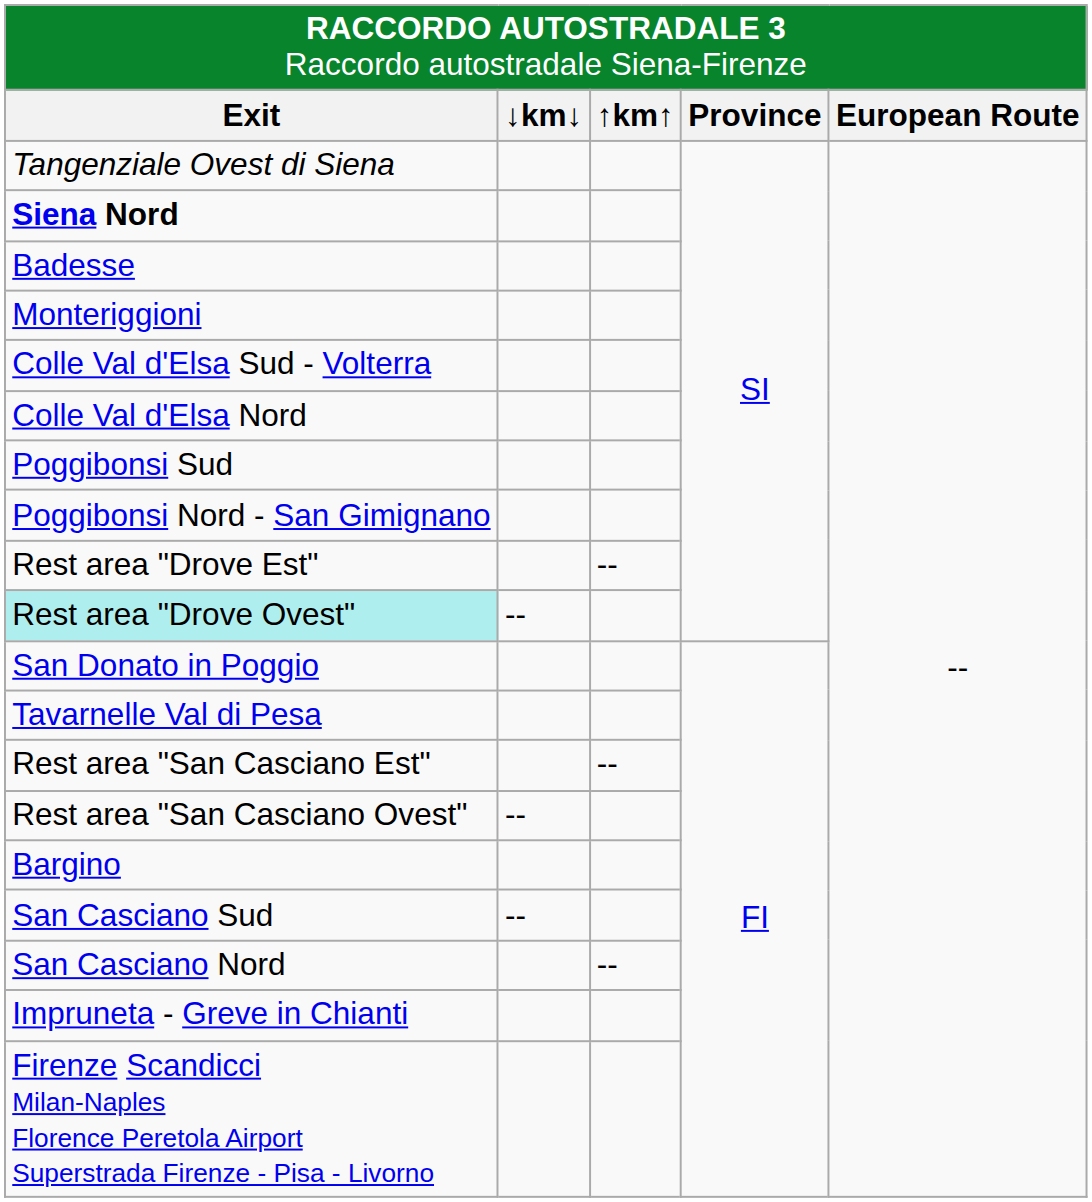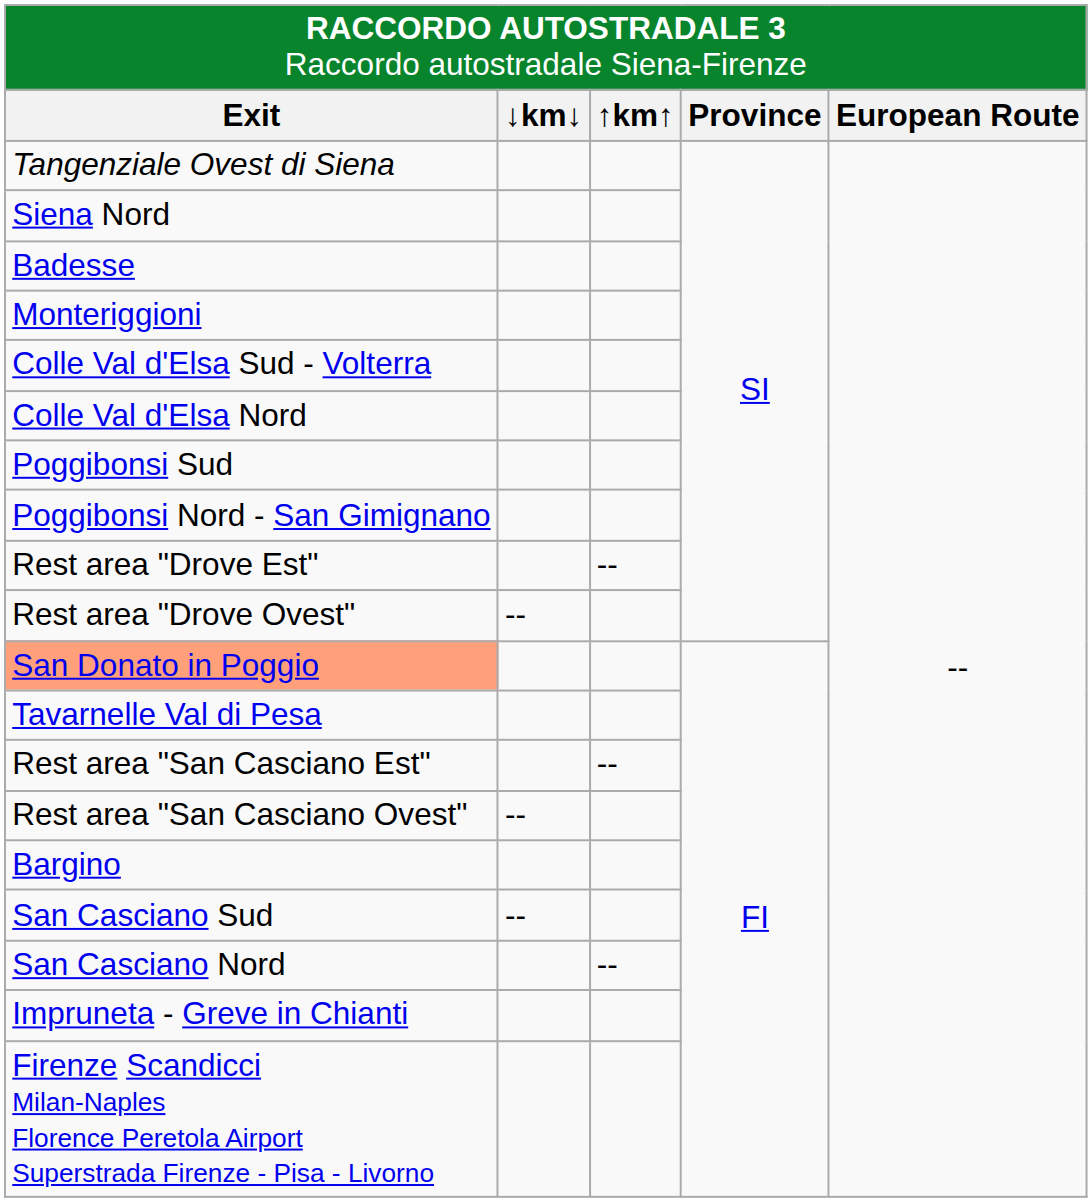(95, 214) bold -> (91, 214) normal
(184, 614) paleturquoise background -> (184, 614) no background
(166, 664) no background -> (166, 664) lightsalmon background
